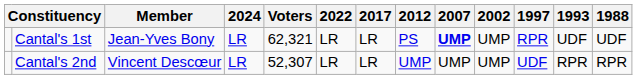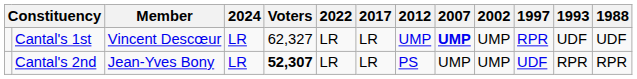(161, 39) Jean-Yves Bony -> (165, 39) Vincent Descœur
(290, 39) 62,321 -> (290, 39) 62,327
(408, 39) PS -> (415, 39) UMP
(165, 62) Vincent Descœur -> (161, 62) Jean-Yves Bony
(290, 62) normal -> (290, 62) bold
(415, 62) UMP -> (408, 62) PS
